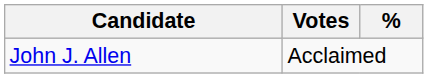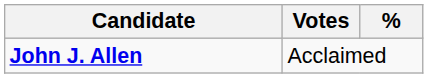(70, 55) normal -> (76, 55) bold
